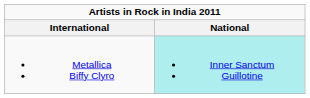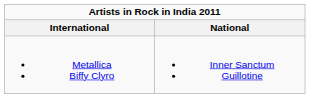(230, 70) paleturquoise background -> (230, 70) no background
